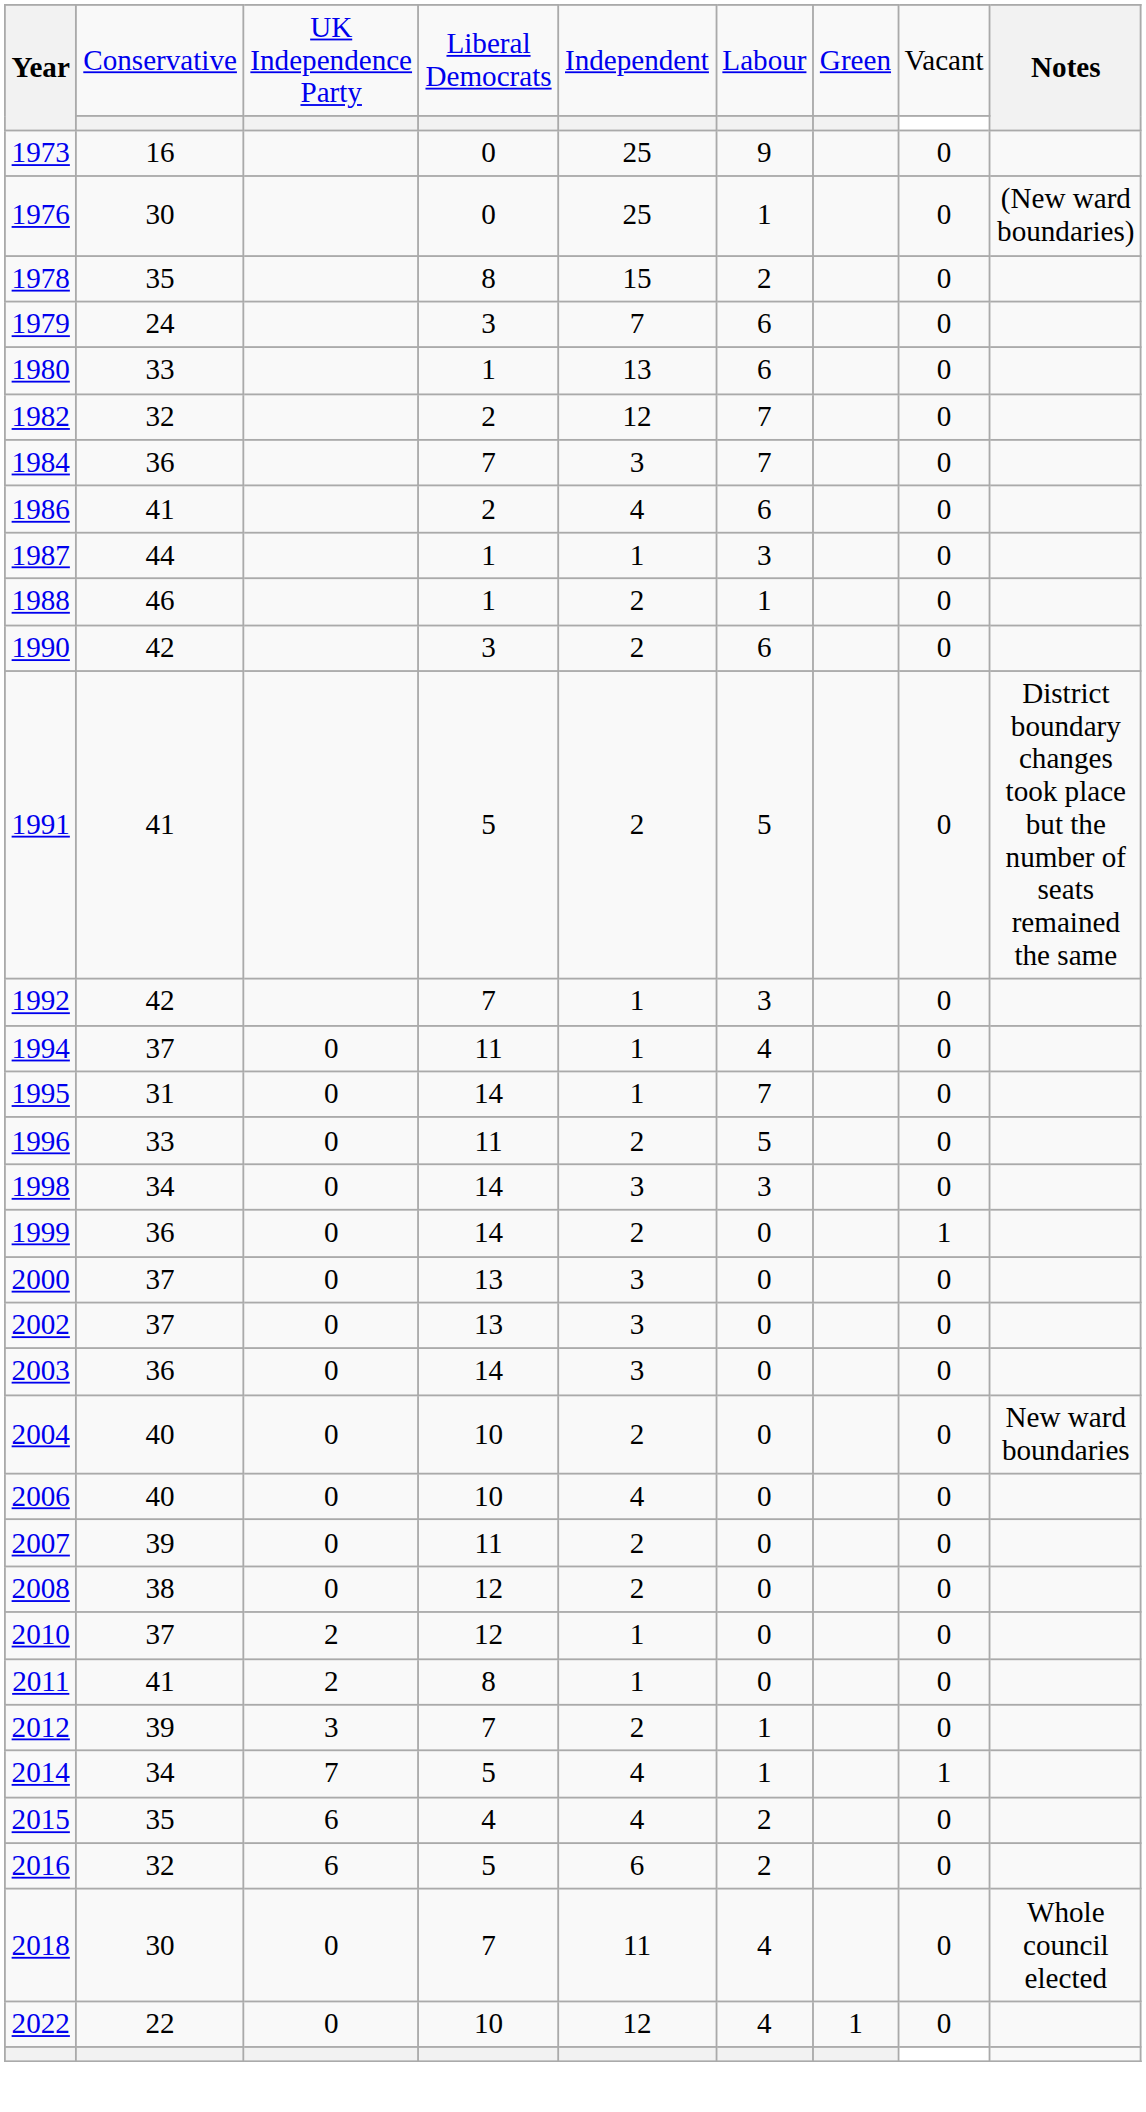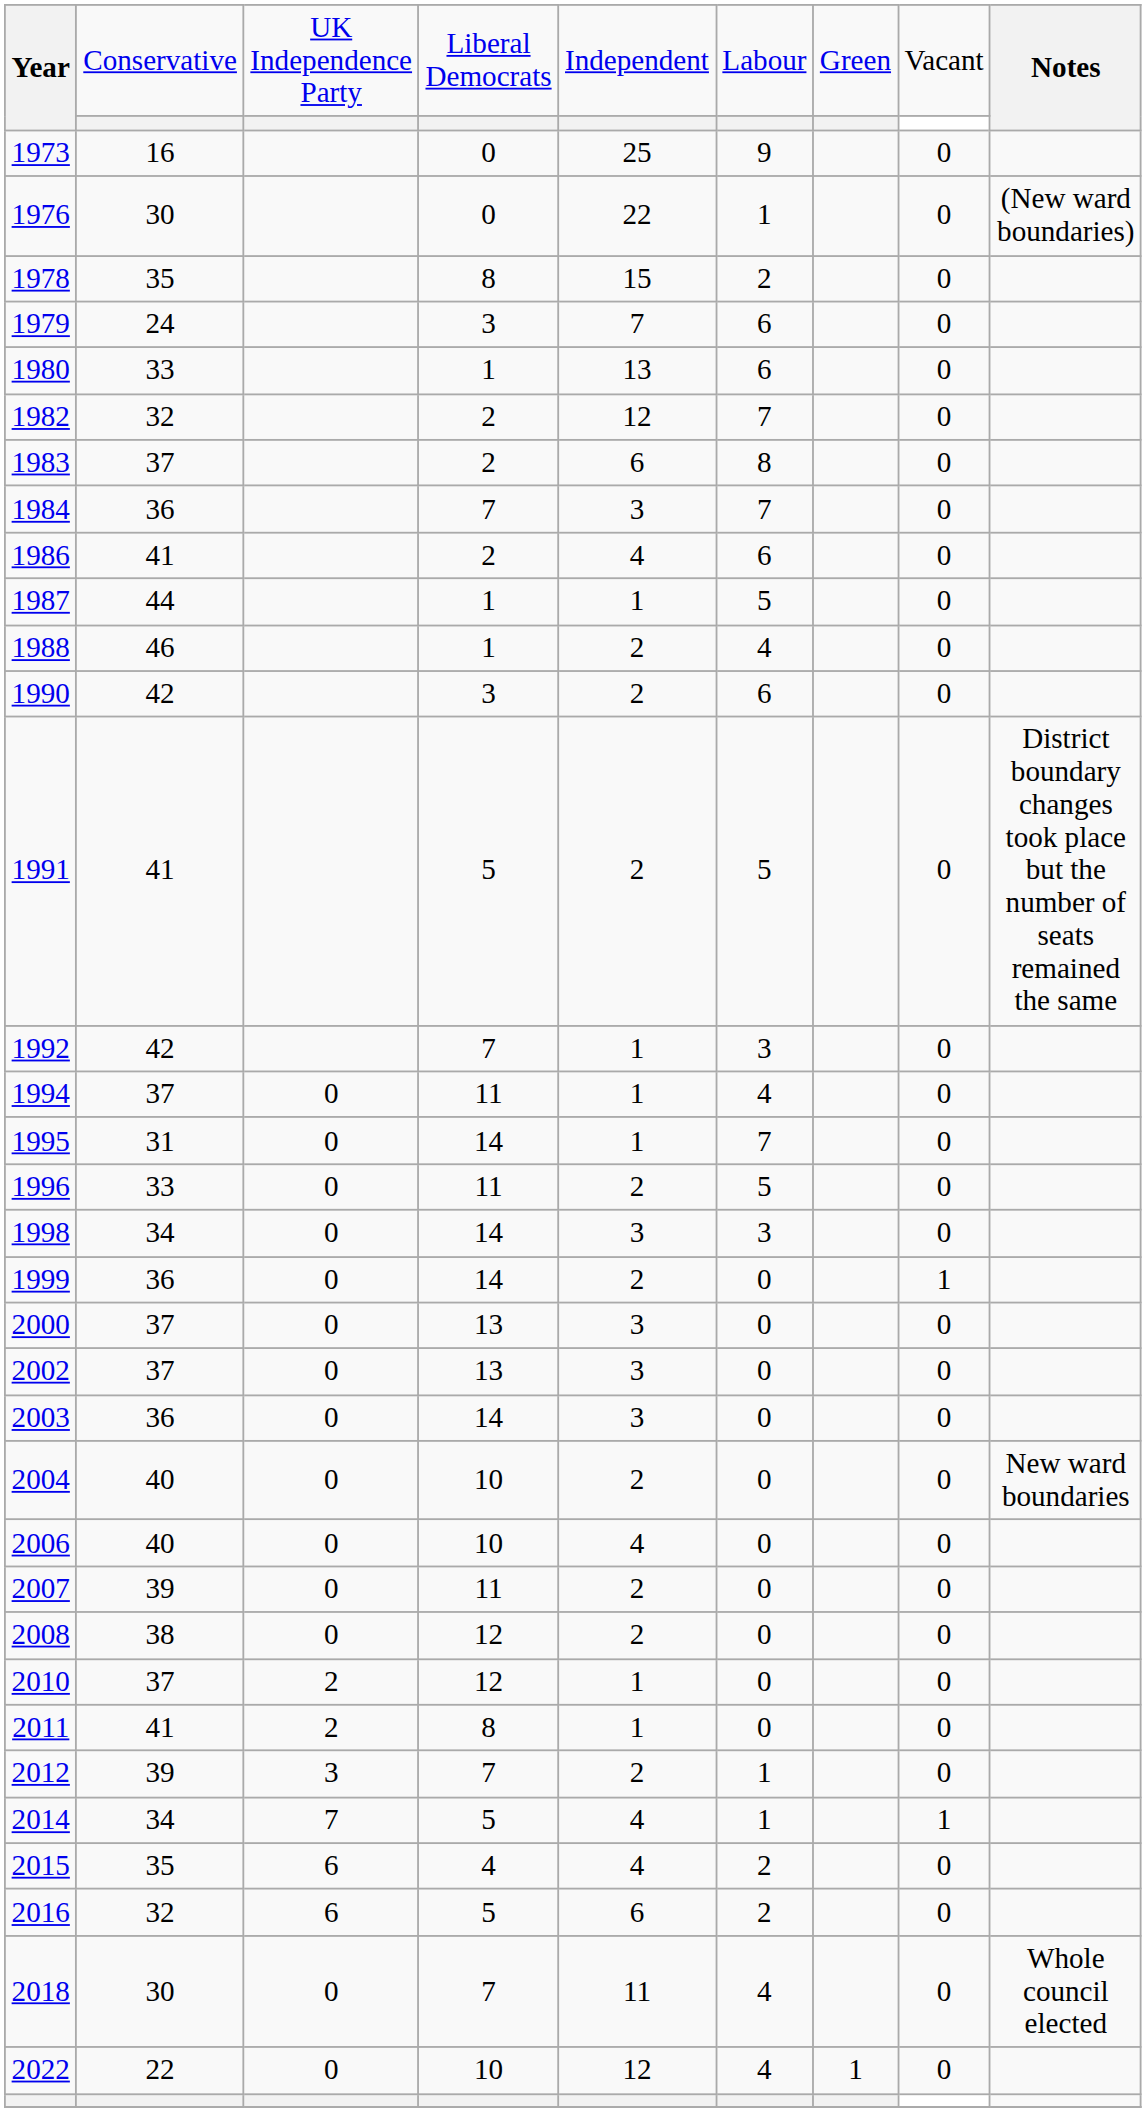(637, 215) 25 -> (637, 215) 22
+ row: (41, 462)
(764, 554) 3 -> (764, 601) 5
(764, 601) 1 -> (764, 647) 4
